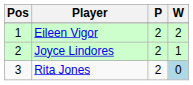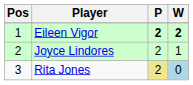(158, 32) normal -> (158, 32) bold
(178, 32) normal -> (178, 32) bold
(158, 70) no background -> (158, 70) khaki background
